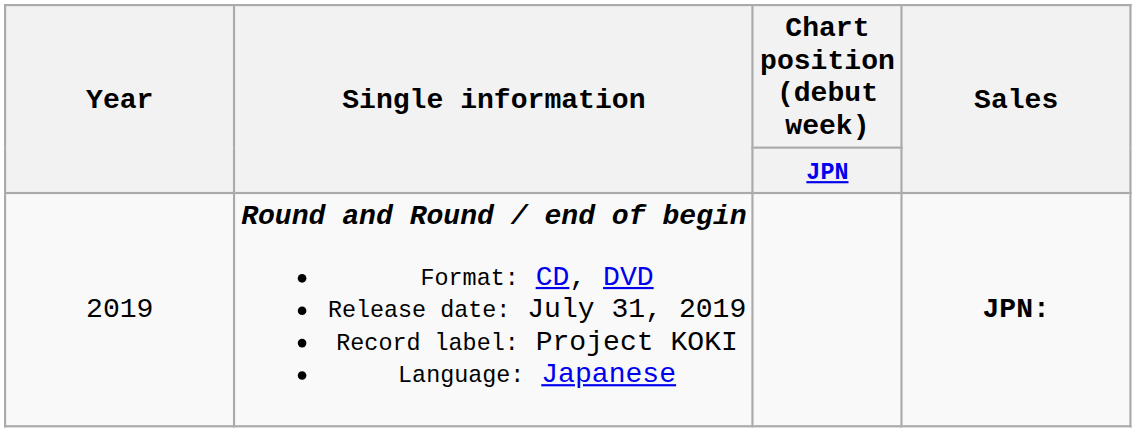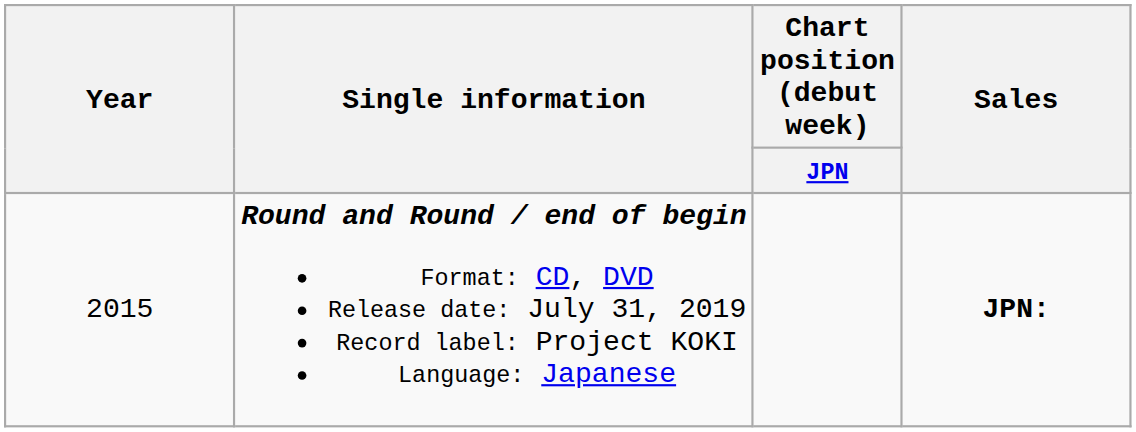(120, 310) 2019 -> (120, 310) 2015
